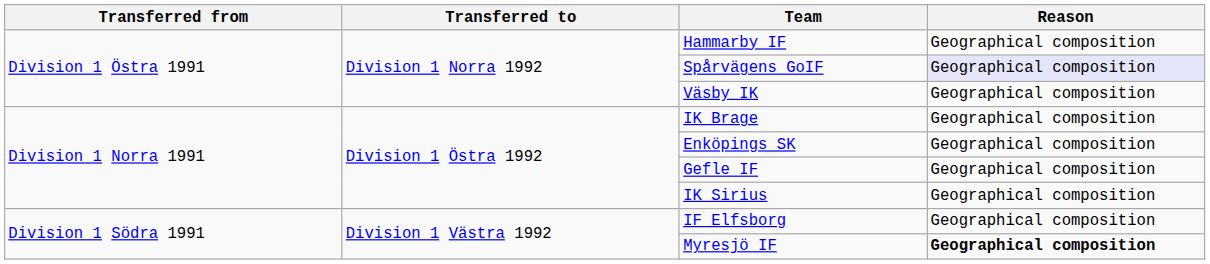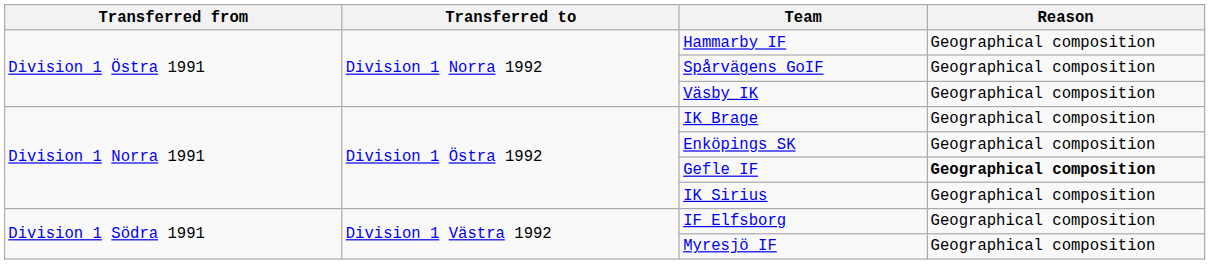(1043, 68) lavender background -> (1043, 68) no background
(1043, 170) normal -> (1043, 170) bold
(1043, 246) bold -> (1043, 246) normal
